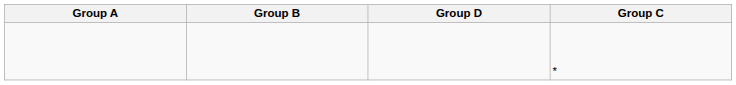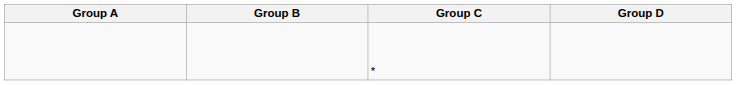columns swapped: (641, 13) <-> (459, 13)
